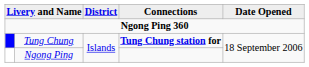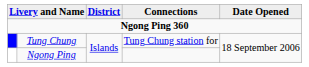(171, 40) bold -> (171, 40) normal
